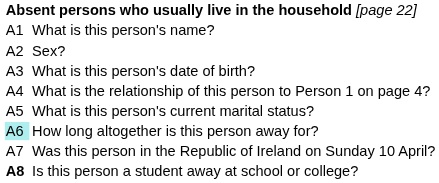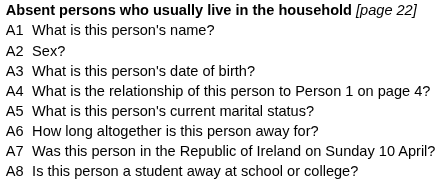(15, 131) paleturquoise background -> (15, 131) no background
(15, 171) bold -> (15, 171) normal
